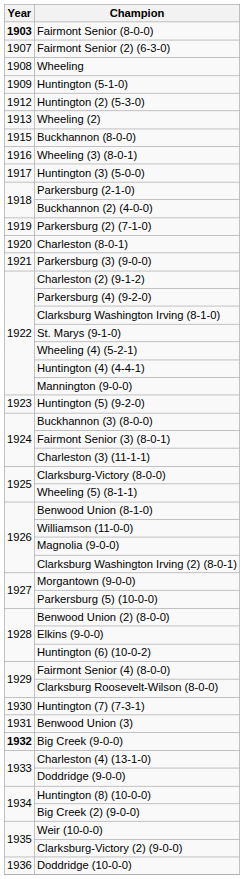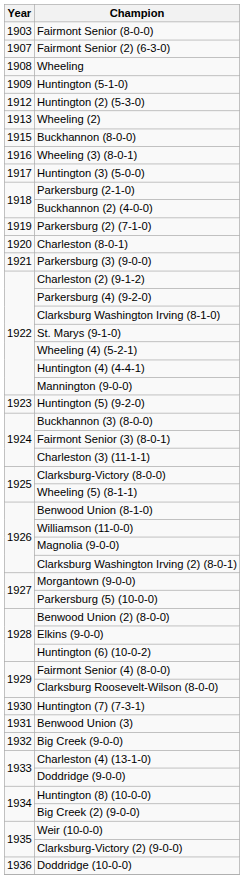(19, 31) bold -> (19, 31) normal
(19, 741) bold -> (19, 741) normal
